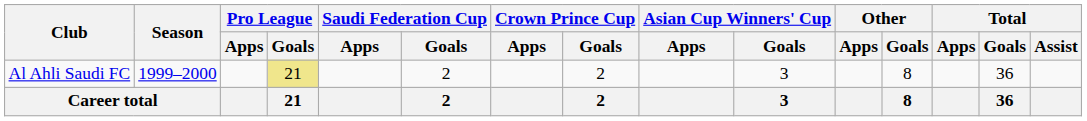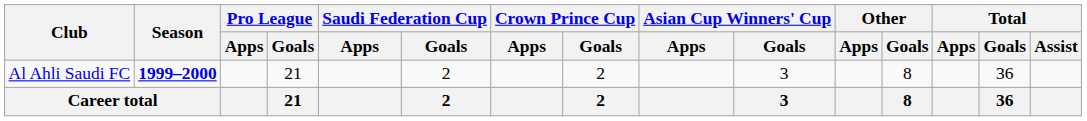(177, 73) normal -> (177, 73) bold
(293, 73) khaki background -> (293, 73) no background
